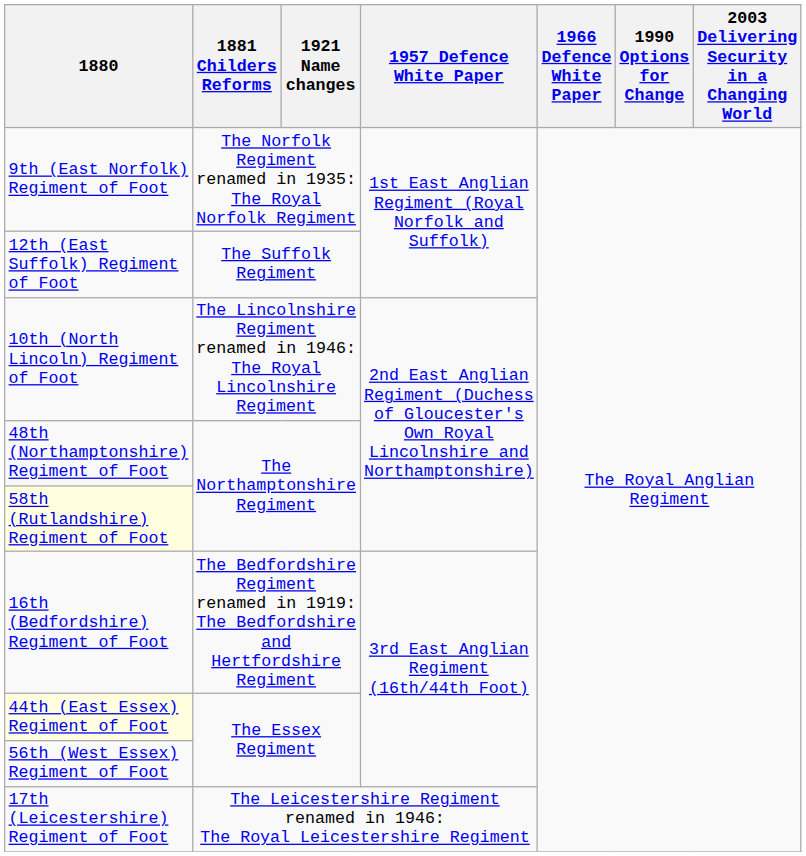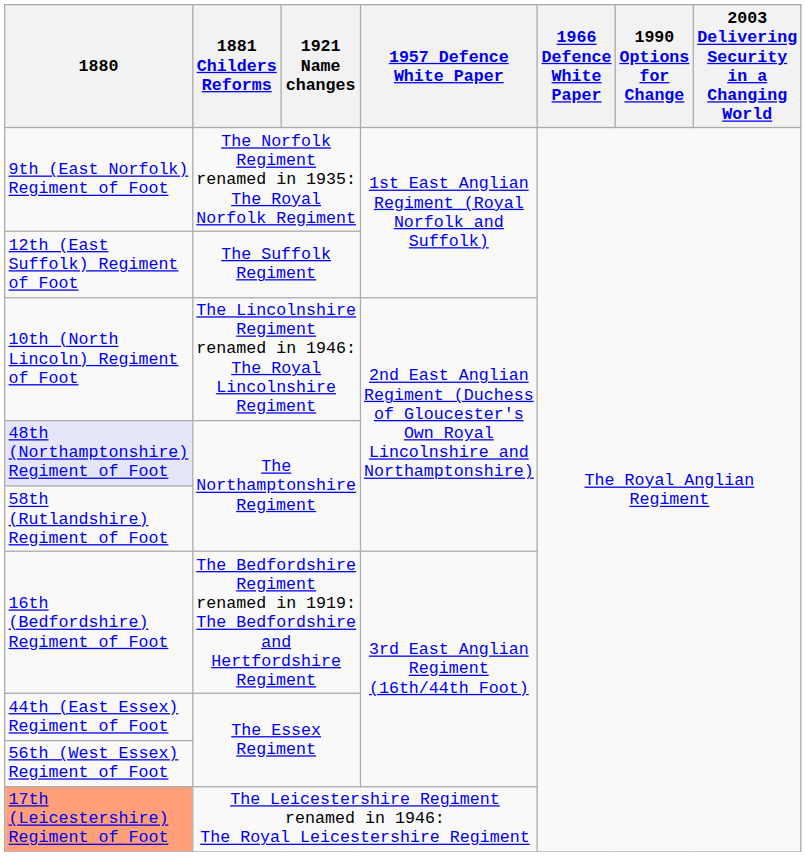(98, 453) no background -> (98, 453) lavender background
(88, 519) lightyellow background -> (88, 519) no background
(93, 717) lightyellow background -> (93, 717) no background
(88, 819) no background -> (88, 819) lightsalmon background
